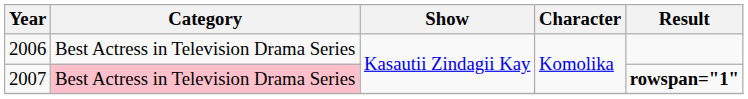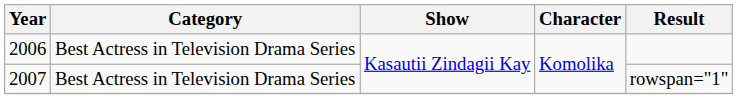(205, 78) pink background -> (205, 78) no background
(684, 78) bold -> (679, 78) normal
